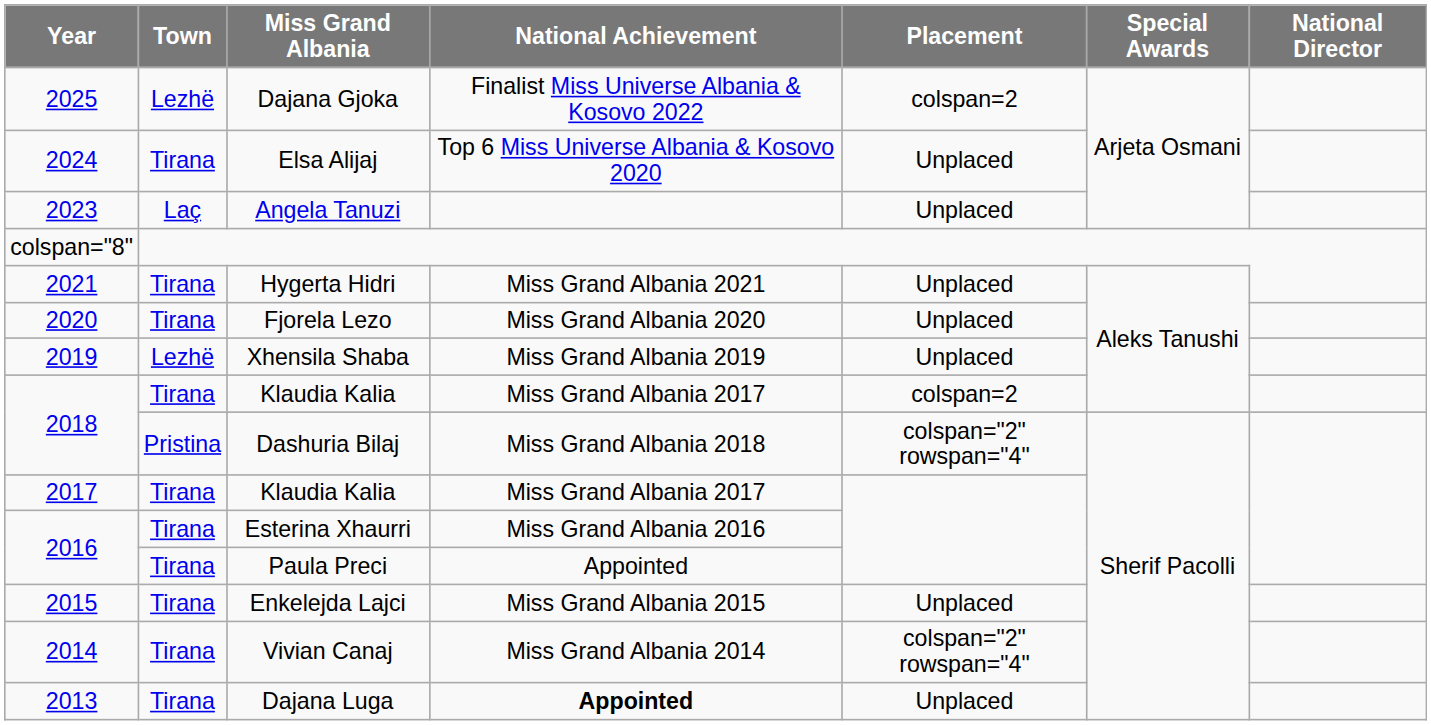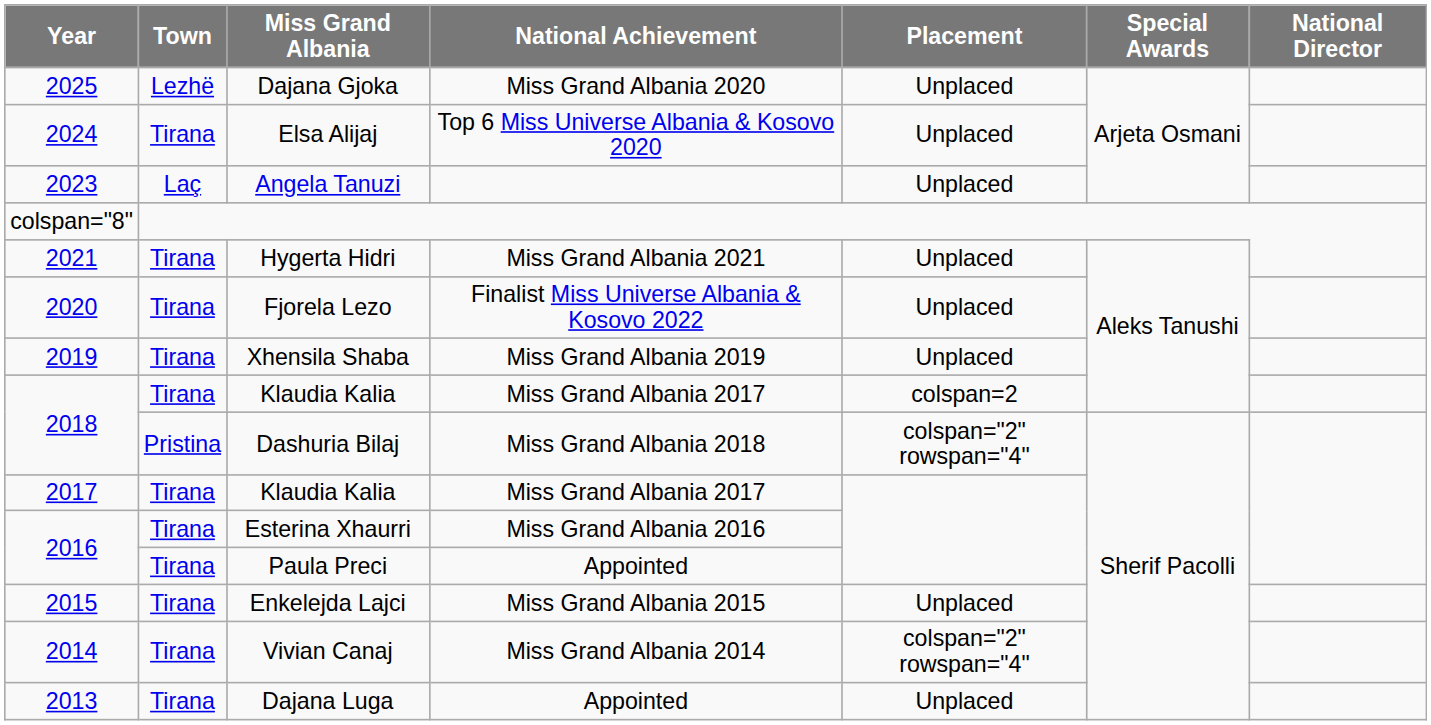(636, 99) Finalist Miss Universe Albania & Kosovo 2022 -> (636, 86) Miss Grand Albania 2020
(964, 99) colspan=2 -> (964, 86) Unplaced
(636, 321) Miss Grand Albania 2020 -> (636, 308) Finalist Miss Universe Albania & Kosovo 2022
(182, 357) Lezhë -> (182, 357) Tirana
(636, 702) bold -> (636, 702) normal
